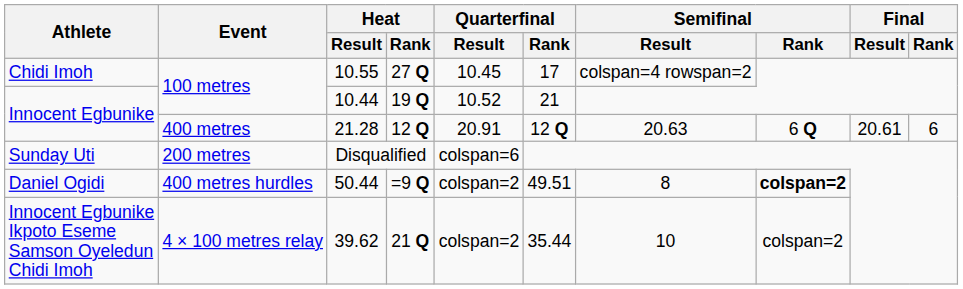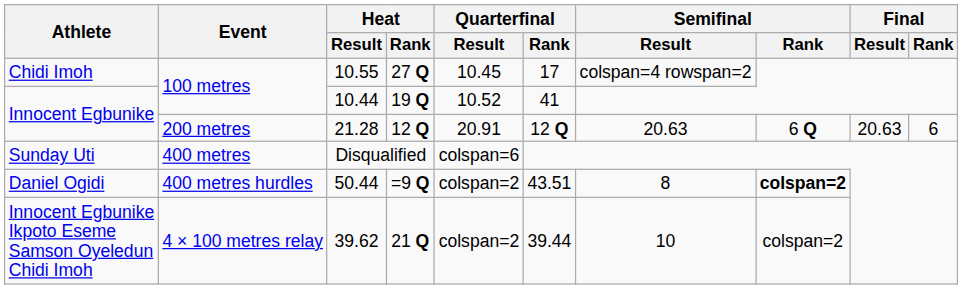(549, 101) 21 -> (549, 101) 41
(206, 128) 400 metres -> (206, 128) 200 metres
(880, 128) 20.61 -> (880, 128) 20.63
(206, 156) 200 metres -> (206, 156) 400 metres
(549, 184) 49.51 -> (549, 184) 43.51
(549, 241) 35.44 -> (549, 241) 39.44
